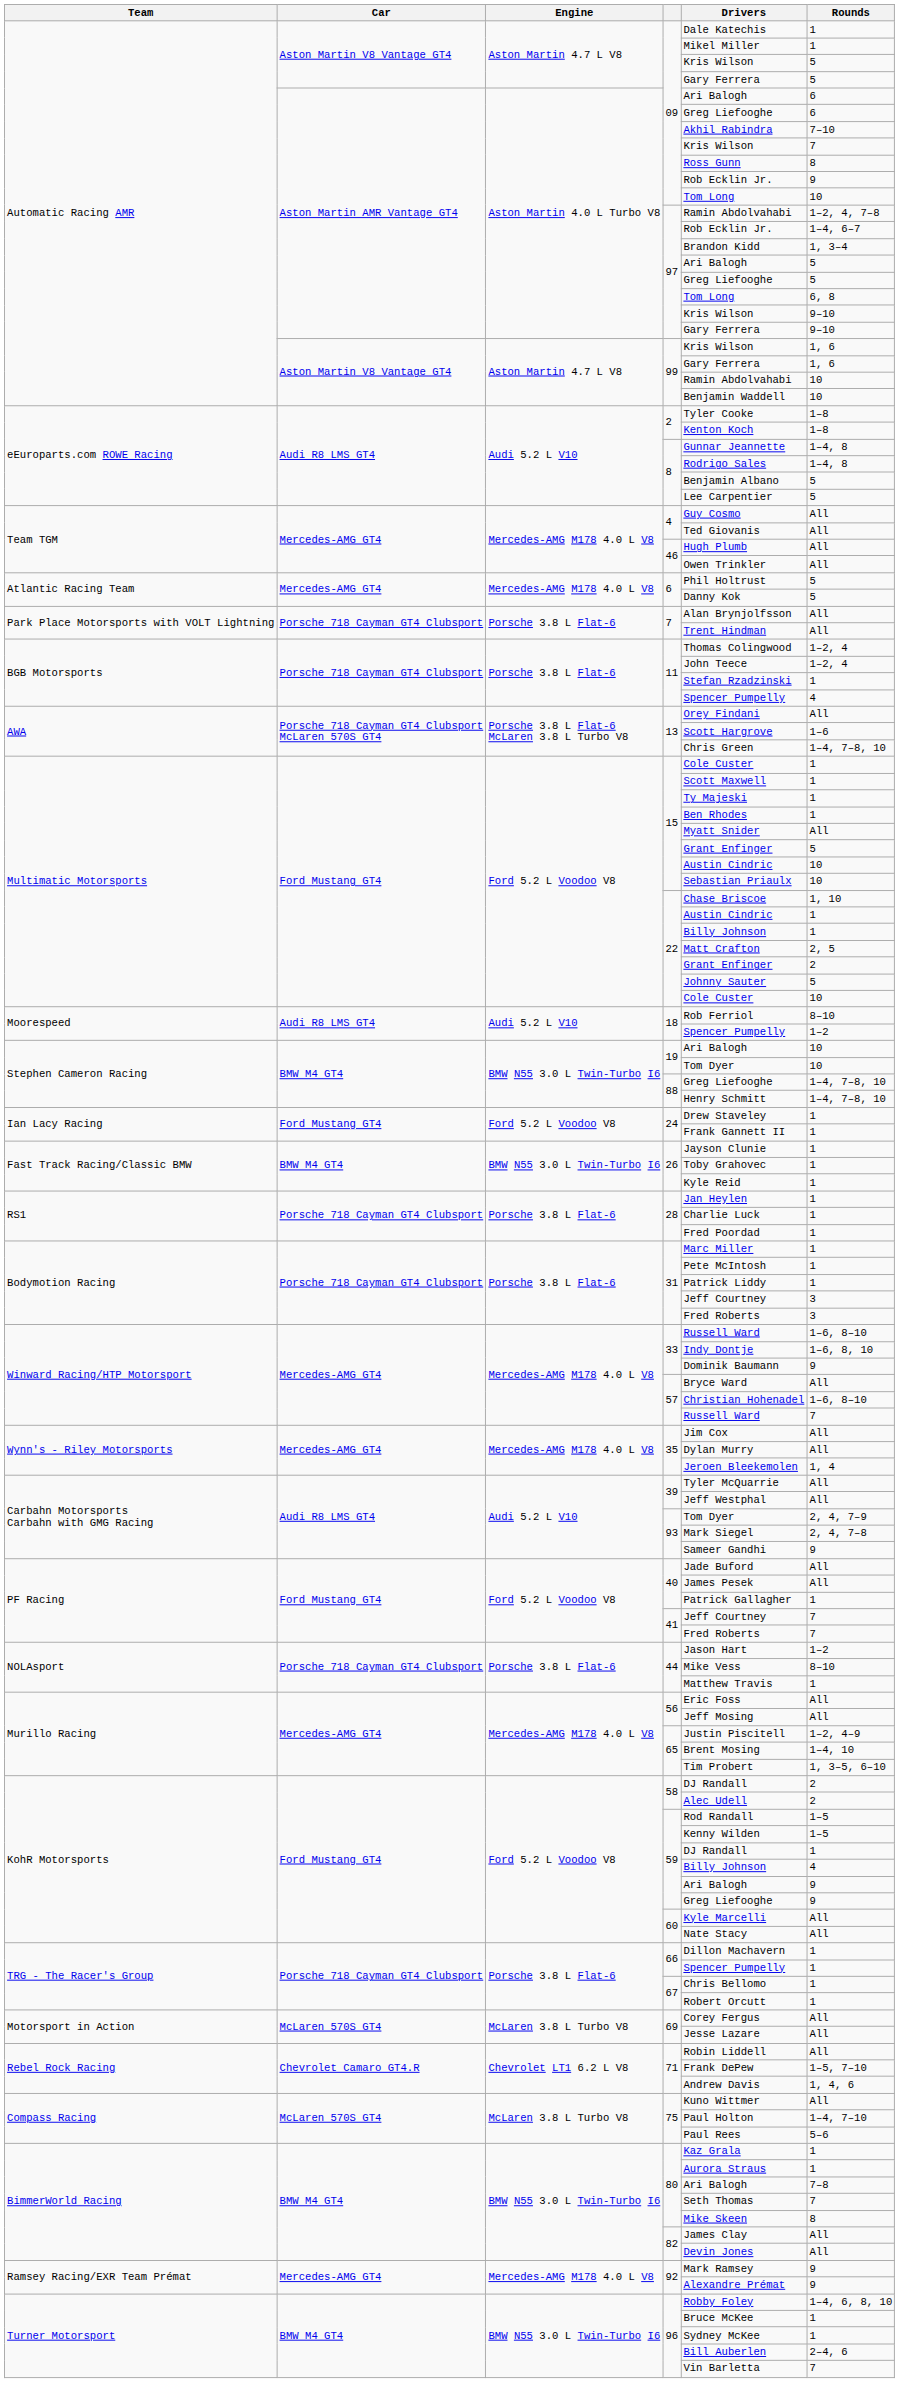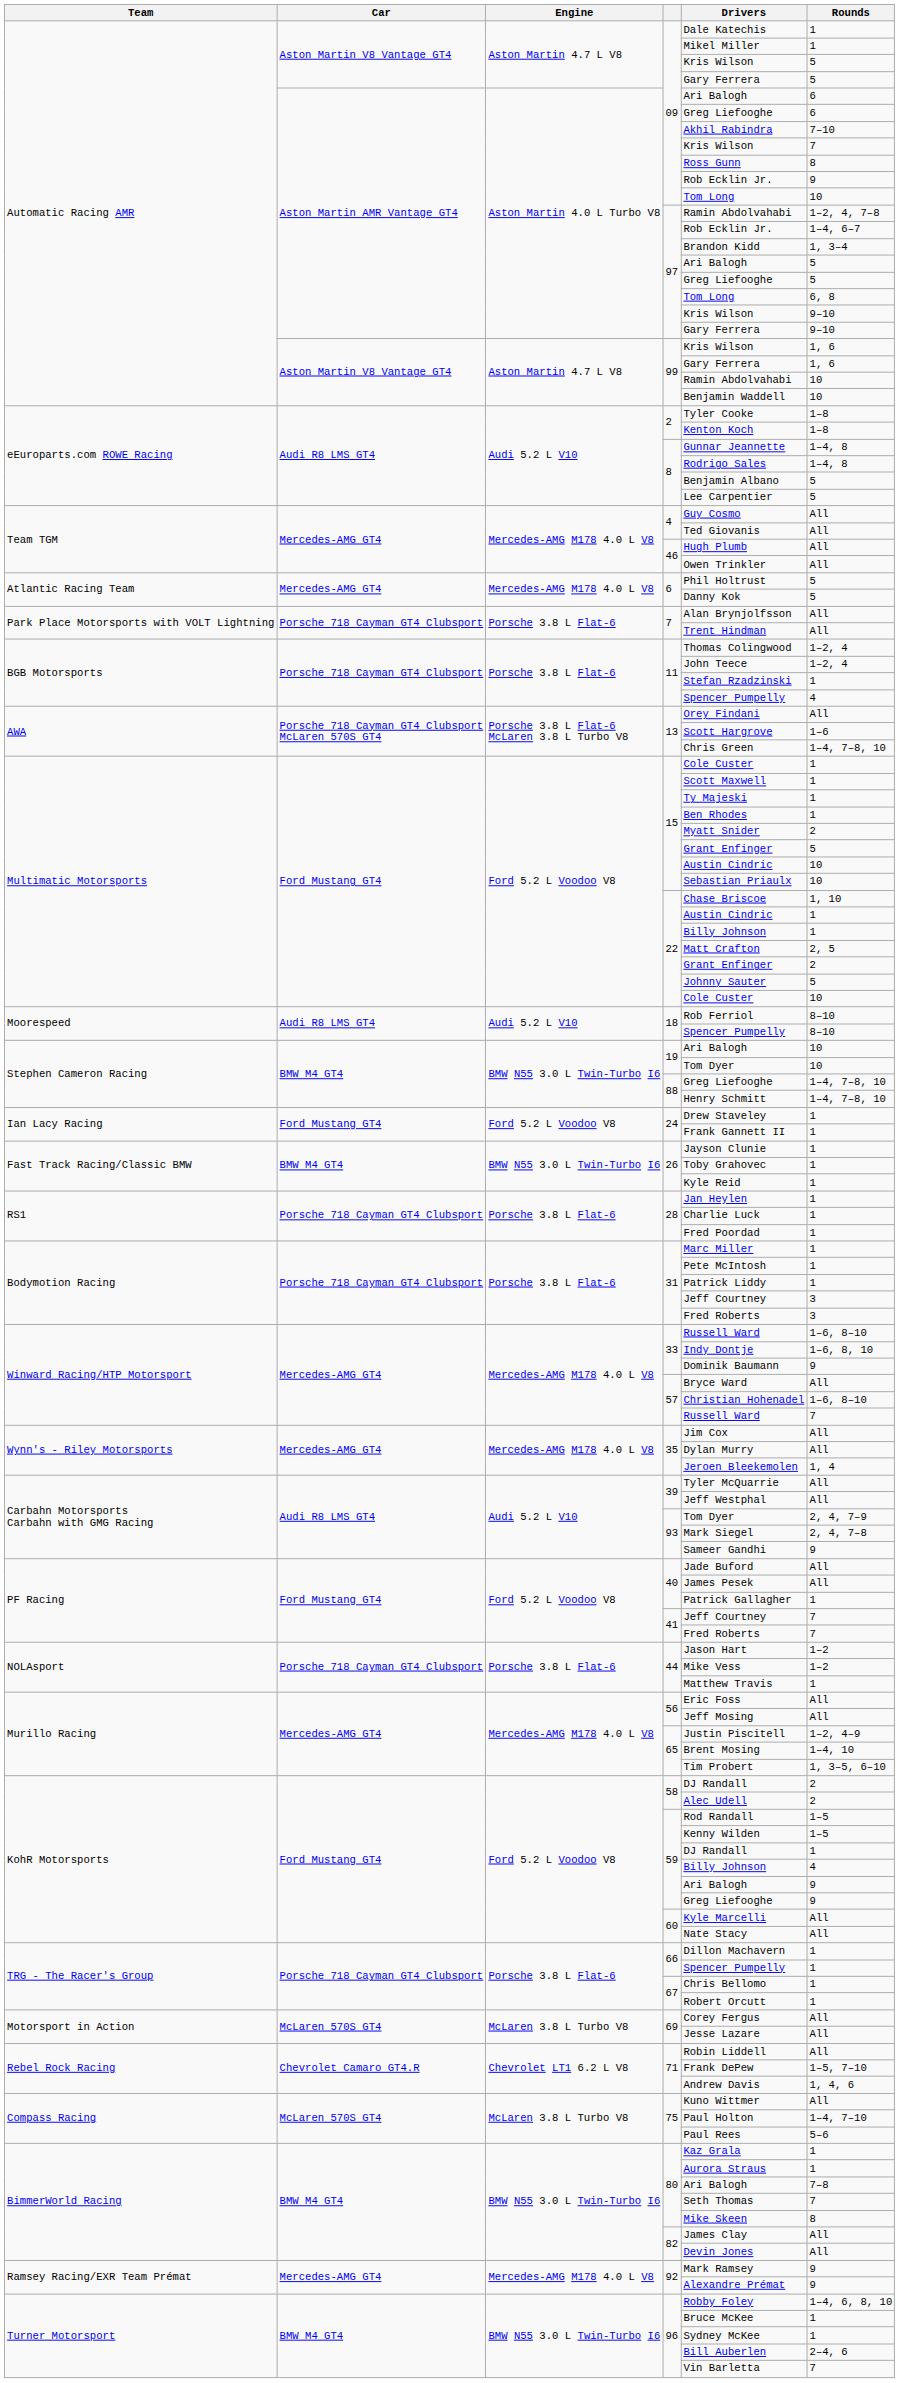(819, 832) All -> (813, 832) 2
(819, 1032) 1–2 -> (822, 1032) 8–10
(822, 1667) 8–10 -> (819, 1667) 1–2
